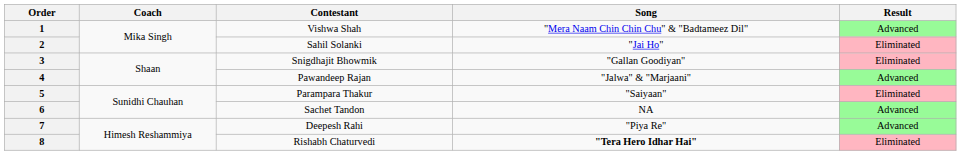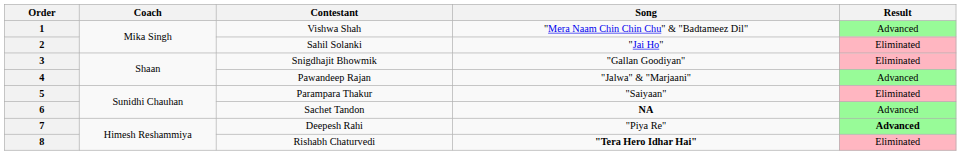(646, 110) normal -> (646, 110) bold
(898, 126) normal -> (898, 126) bold
